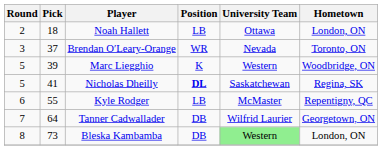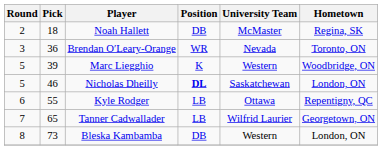(199, 31) LB -> (199, 31) DB
(260, 31) Ottawa -> (260, 31) McMaster
(339, 31) London, ON -> (339, 31) Regina, SK
(53, 48) 37 -> (53, 48) 36
(53, 83) 41 -> (53, 83) 46
(339, 83) Regina, SK -> (339, 83) London, ON
(260, 101) McMaster -> (260, 101) Ottawa
(53, 118) 64 -> (53, 118) 65
(199, 118) DB -> (199, 118) LB
(260, 136) lightgreen background -> (260, 136) no background
